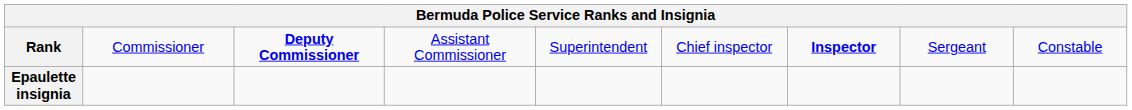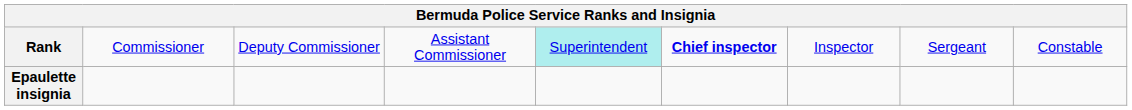(309, 46) bold -> (309, 46) normal
(598, 46) no background -> (598, 46) paleturquoise background
(724, 46) normal -> (724, 46) bold
(844, 46) bold -> (844, 46) normal
